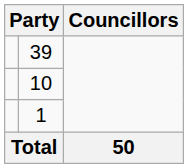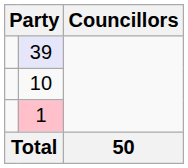(41, 52) no background -> (41, 52) lavender background
(41, 115) no background -> (41, 115) pink background
